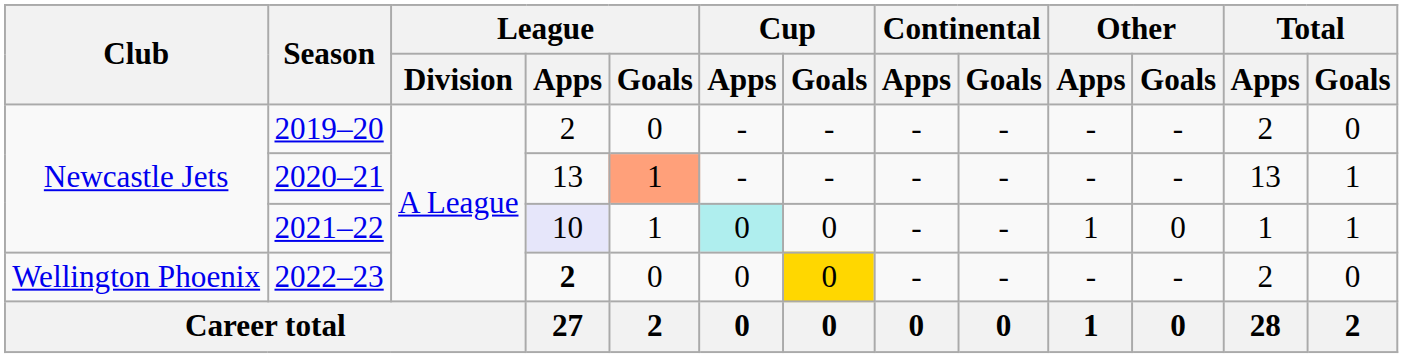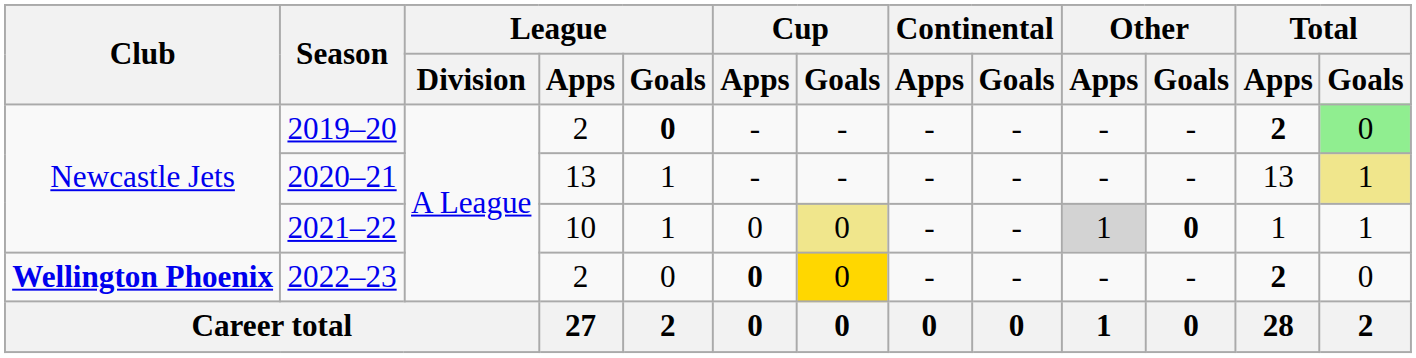(655, 128) normal -> (668, 128) bold
(1265, 128) normal -> (1278, 128) bold
(1353, 128) no background -> (1365, 128) lightgreen background
(655, 177) lightsalmon background -> (668, 177) no background
(1353, 177) no background -> (1365, 177) khaki background
(568, 227) lavender background -> (580, 227) no background
(742, 227) paleturquoise background -> (755, 227) no background
(829, 227) no background -> (842, 227) khaki background
(1091, 227) no background -> (1104, 227) lightgrey background
(1178, 227) normal -> (1191, 227) bold
(136, 276) normal -> (143, 276) bold
(568, 276) bold -> (580, 276) normal
(742, 276) normal -> (755, 276) bold
(1265, 276) normal -> (1278, 276) bold
